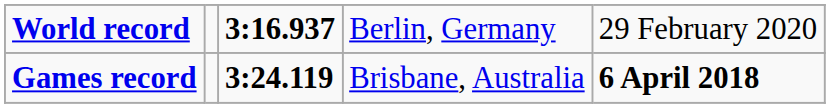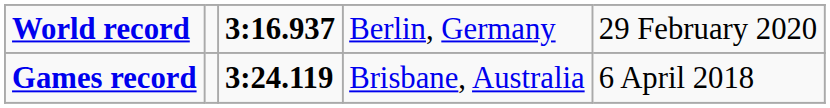(679, 77) bold -> (676, 77) normal
